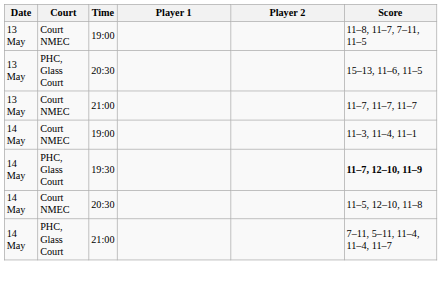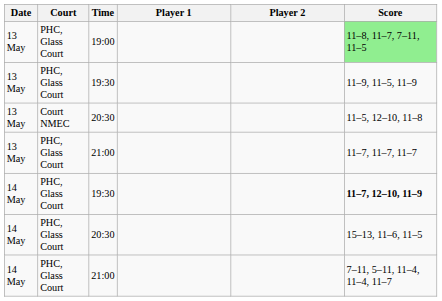(55, 36) Court NMEC -> (52, 42) PHC, Glass Court
(383, 36) no background -> (383, 42) lightgreen background
+ row: (16, 83)
(52, 71) PHC, Glass Court -> (55, 118) Court NMEC
(384, 71) 15–13, 11–6, 11–5 -> (384, 118) 11–5, 12–10, 11–8
(55, 106) Court NMEC -> (52, 153) PHC, Glass Court
- row: (16, 135)
(55, 205) Court NMEC -> (52, 235) PHC, Glass Court
(384, 205) 11–5, 12–10, 11–8 -> (384, 235) 15–13, 11–6, 11–5
